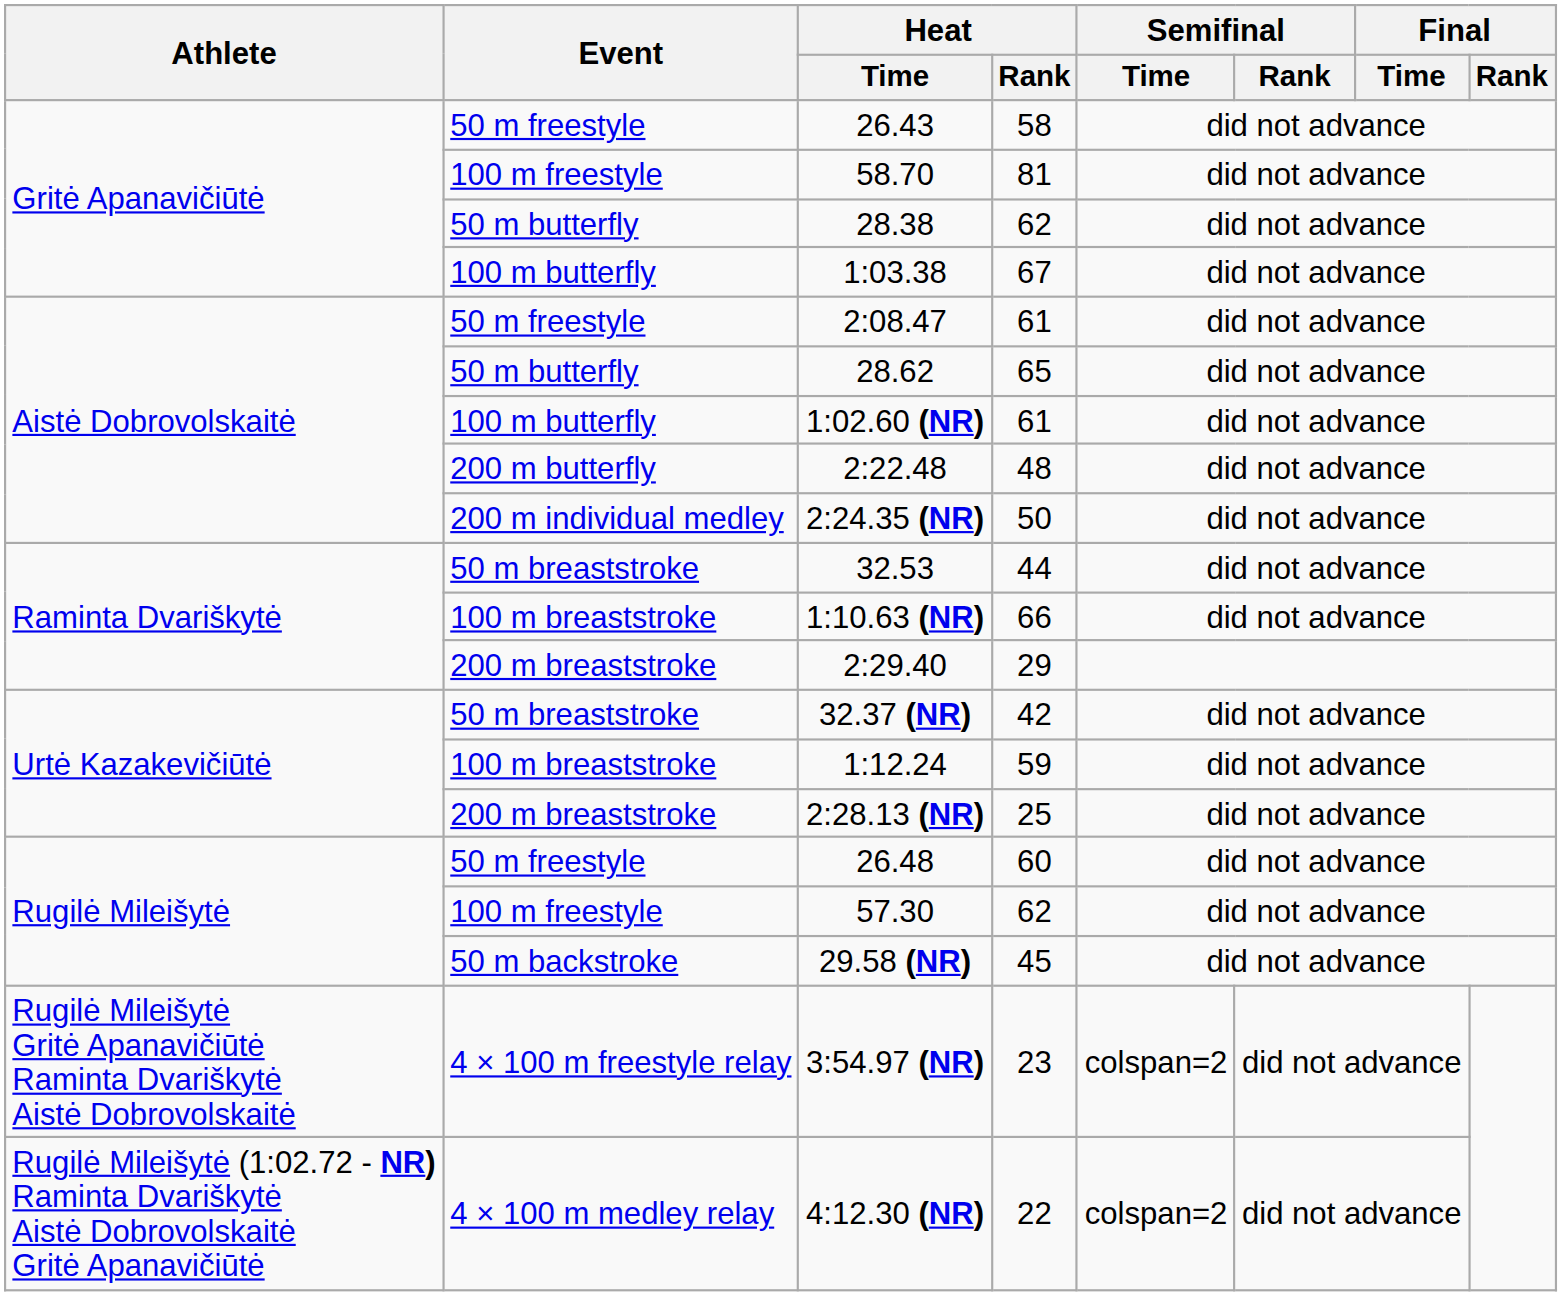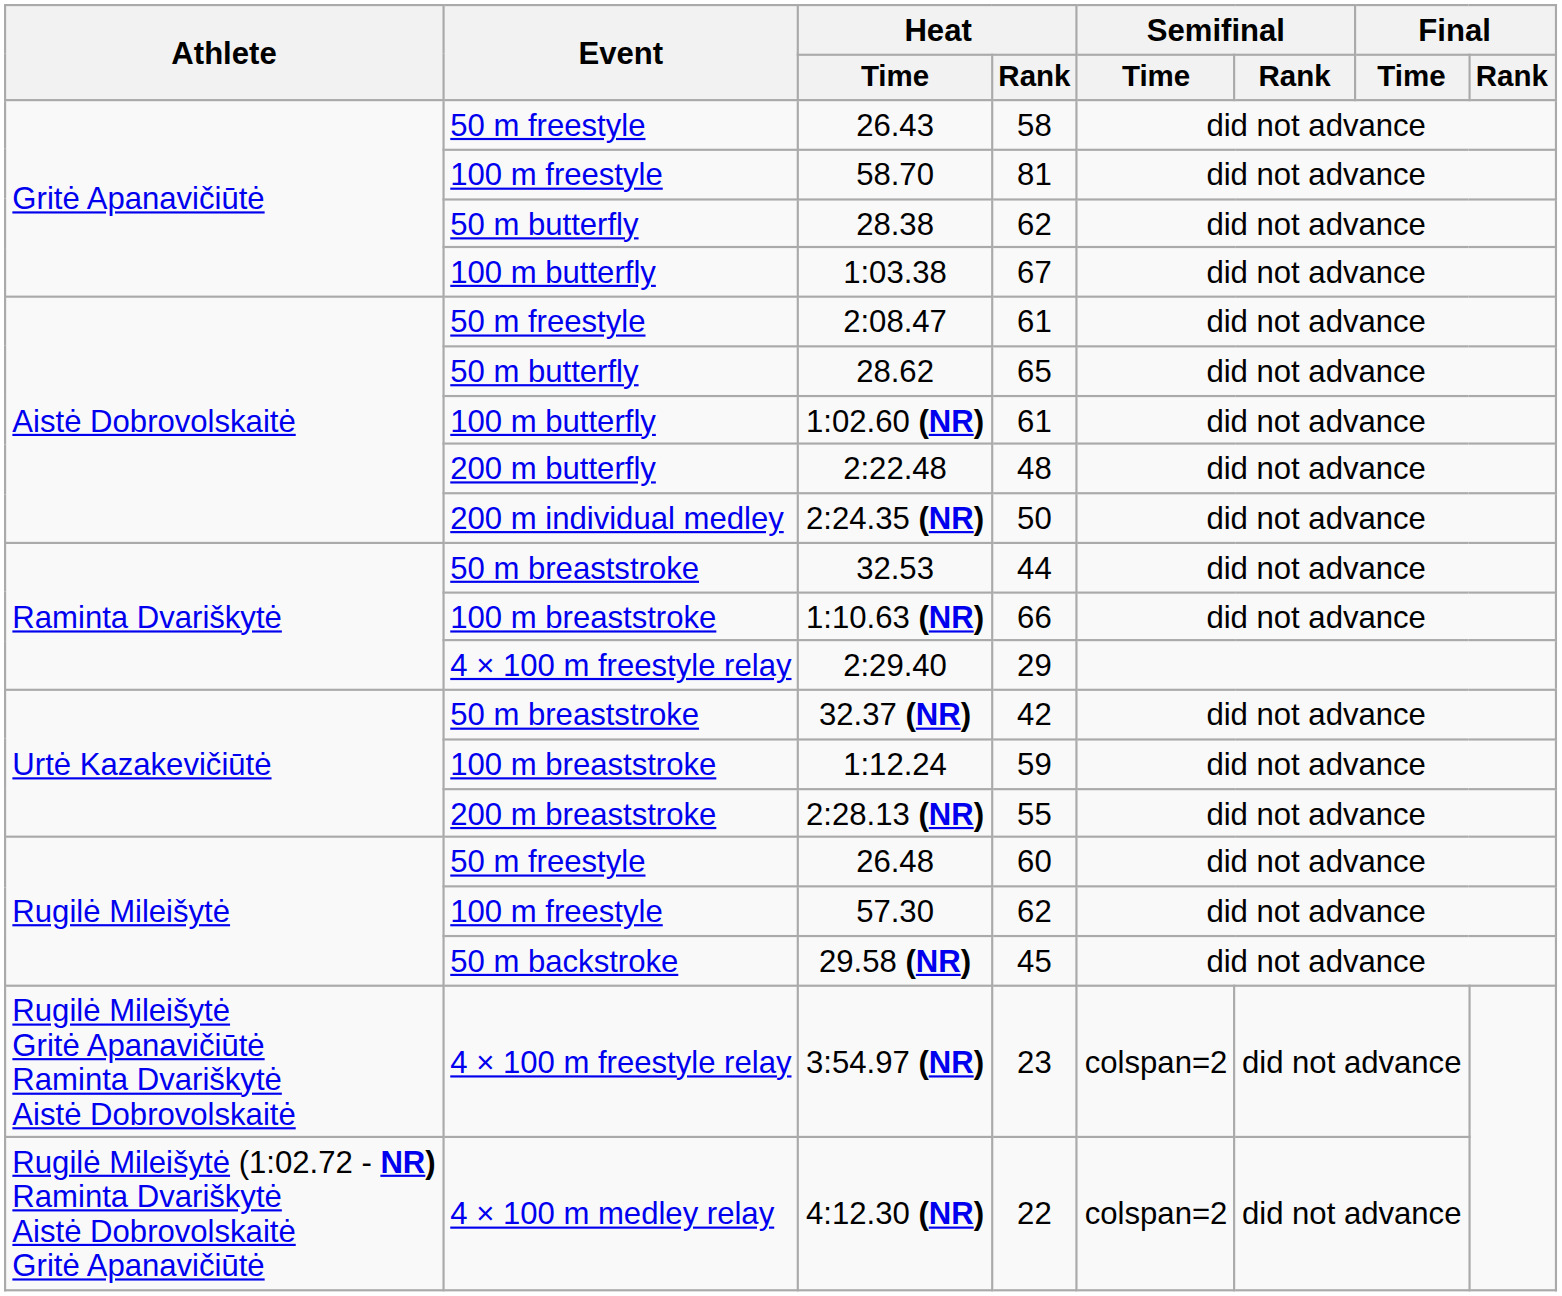(583, 666) 200 m breaststroke -> (621, 666) 4 × 100 m freestyle relay
(1034, 814) 25 -> (1034, 814) 55
